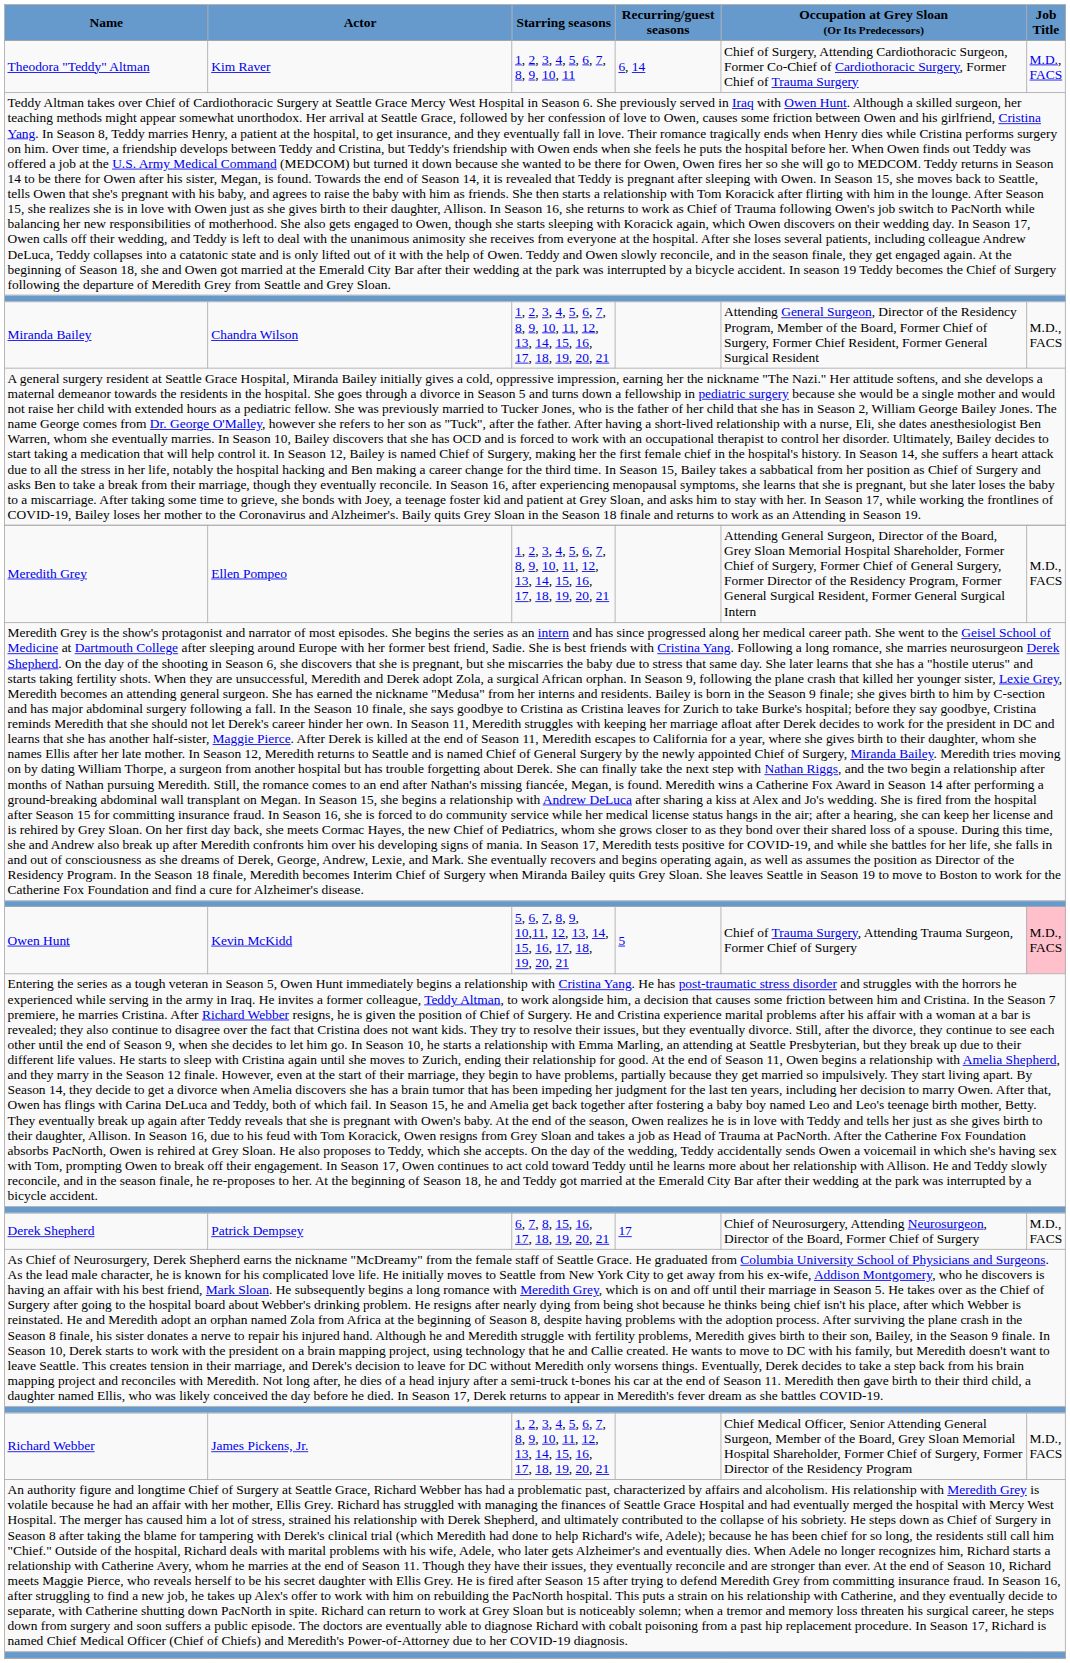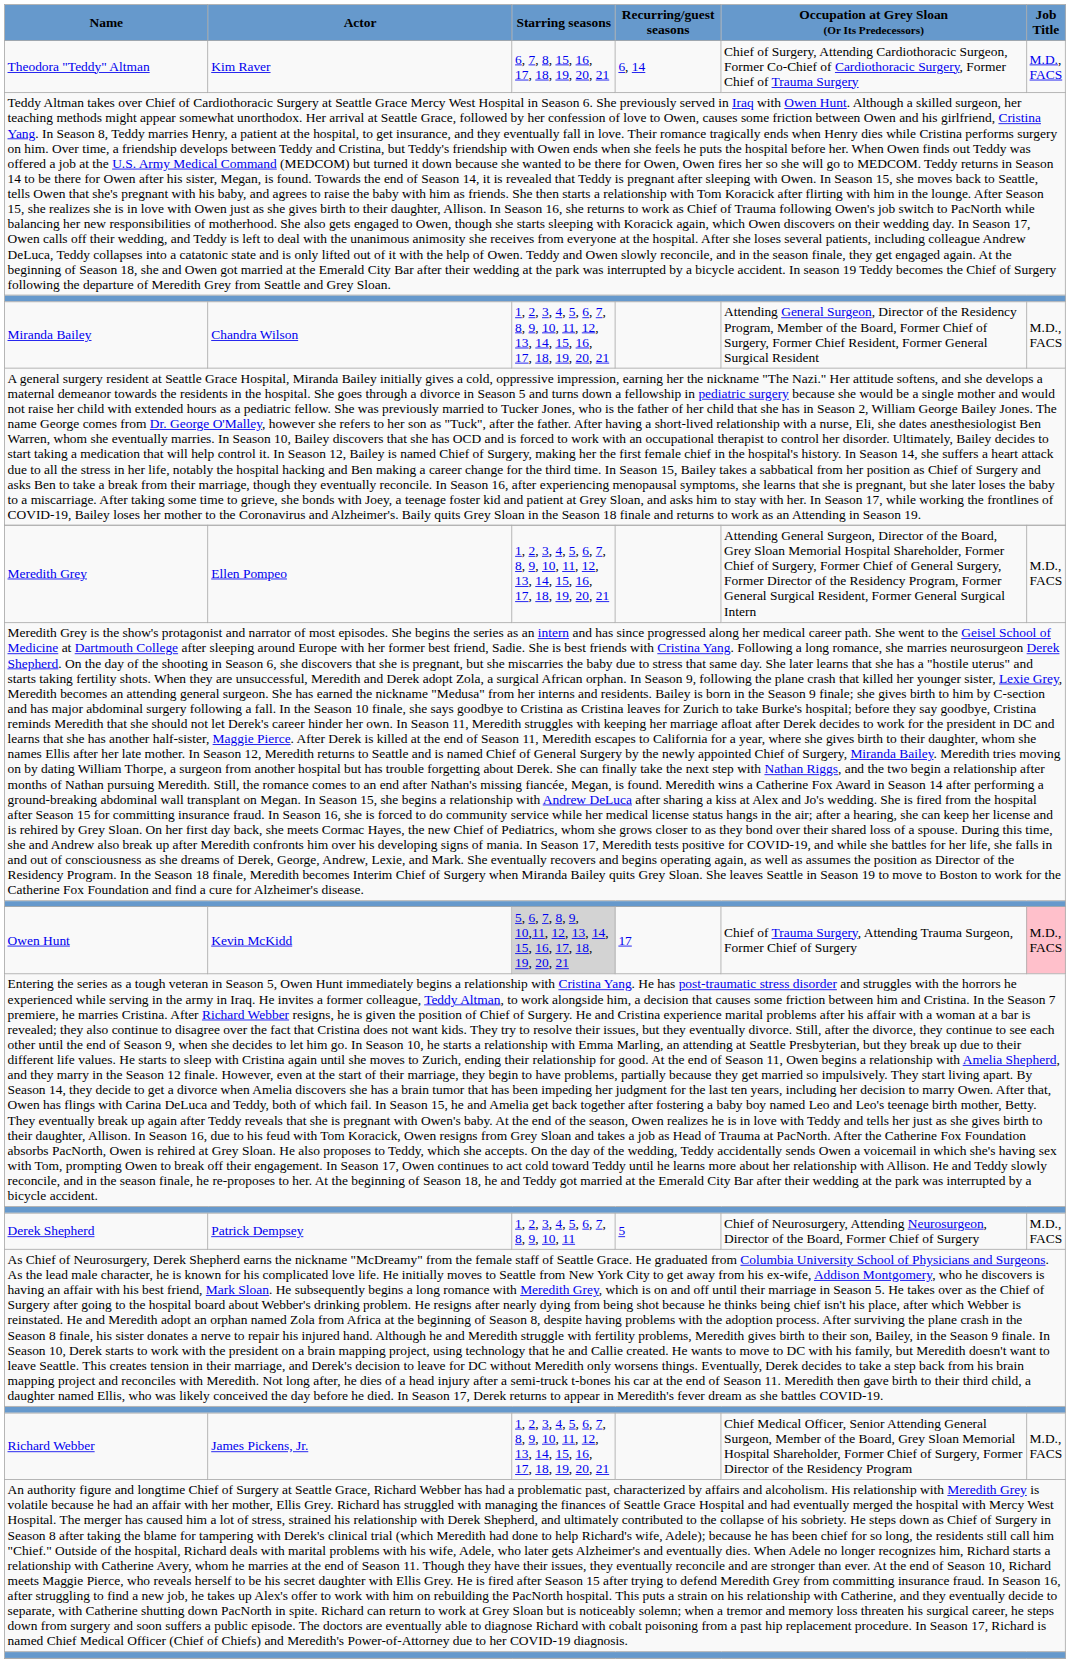(560, 66) 1, 2, 3, 4, 5, 6, 7, 8, 9, 10, 11 -> (562, 66) 6, 7, 8, 15, 16, 17, 18, 19, 20, 21
(562, 940) no background -> (562, 940) lightgrey background
(622, 940) 5 -> (625, 940) 17
(562, 1231) 6, 7, 8, 15, 16, 17, 18, 19, 20, 21 -> (560, 1231) 1, 2, 3, 4, 5, 6, 7, 8, 9, 10, 11
(625, 1231) 17 -> (622, 1231) 5
